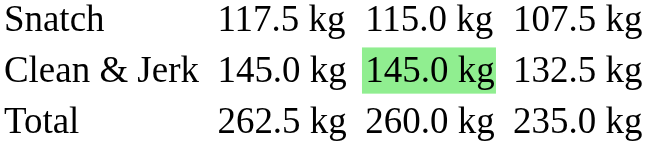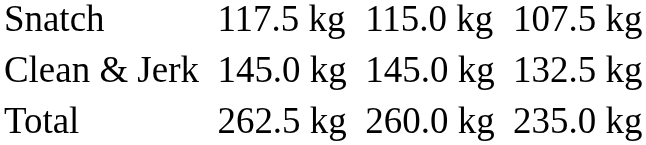(430, 69) lightgreen background -> (430, 69) no background
